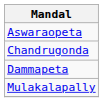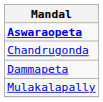(45, 32) normal -> (45, 32) bold
